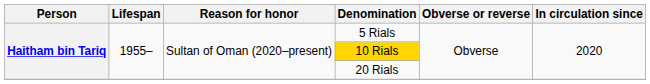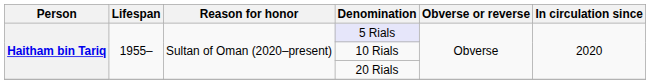(377, 33) no background -> (377, 33) lavender background
(377, 51) gold background -> (377, 51) no background
